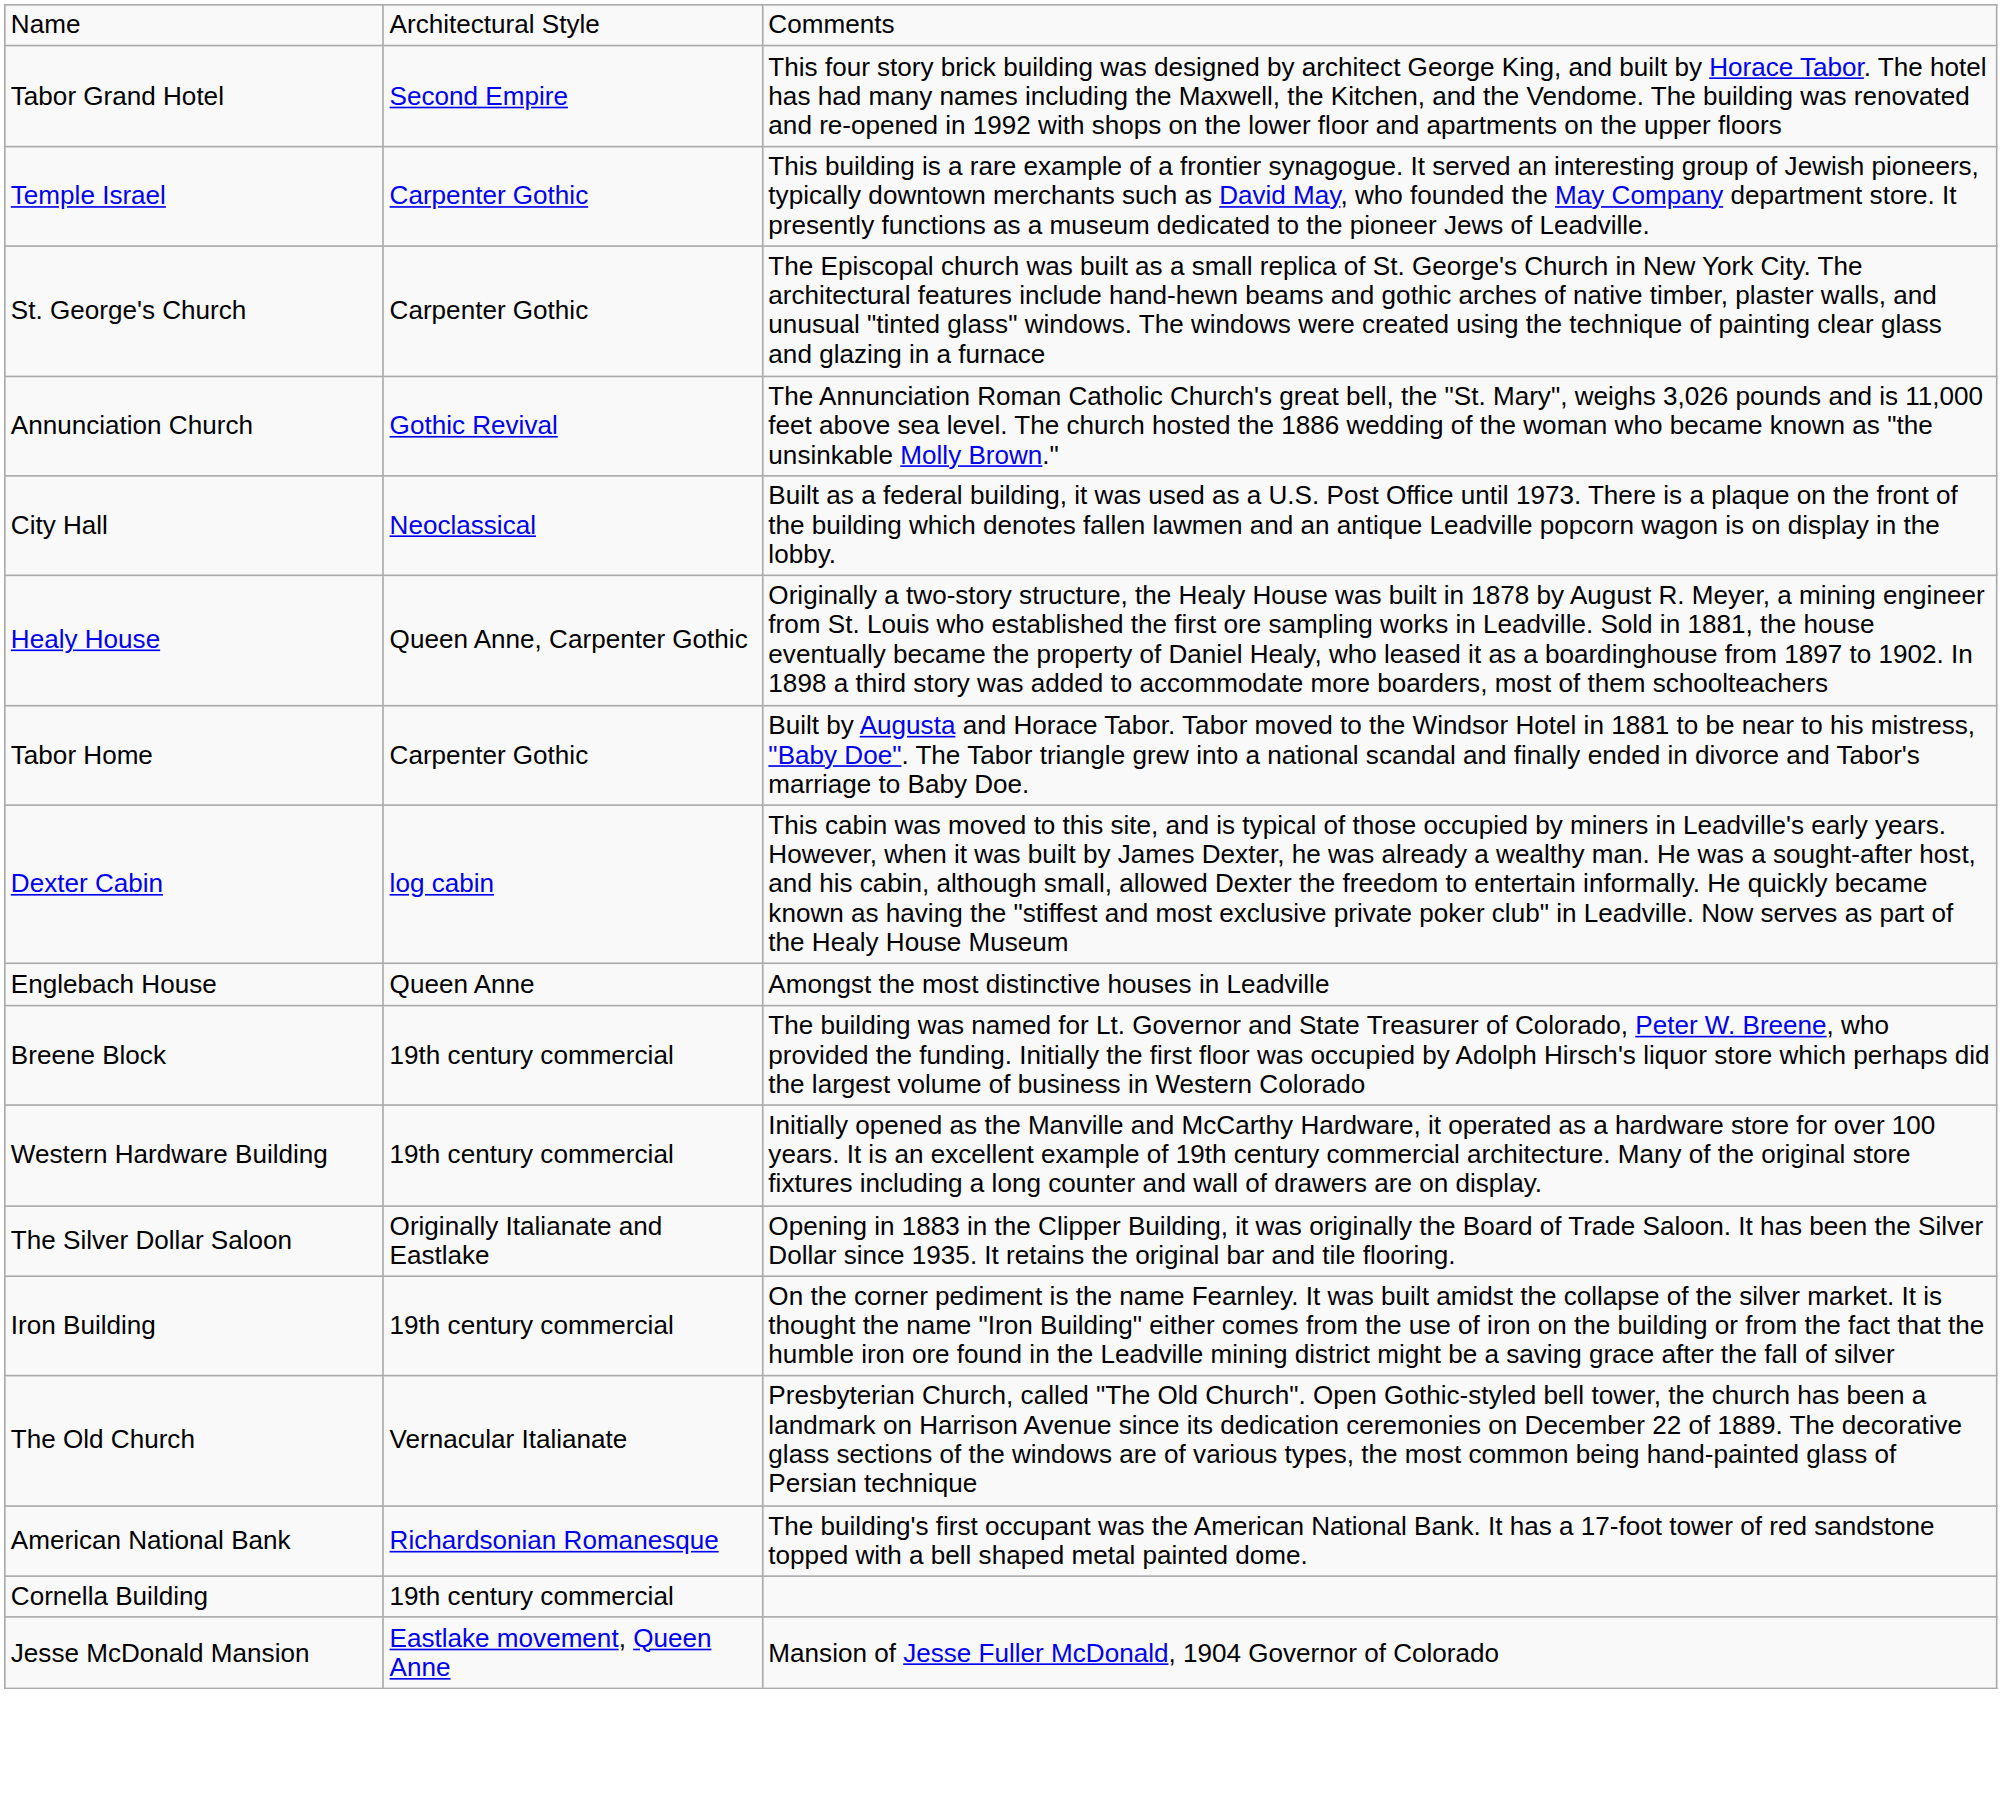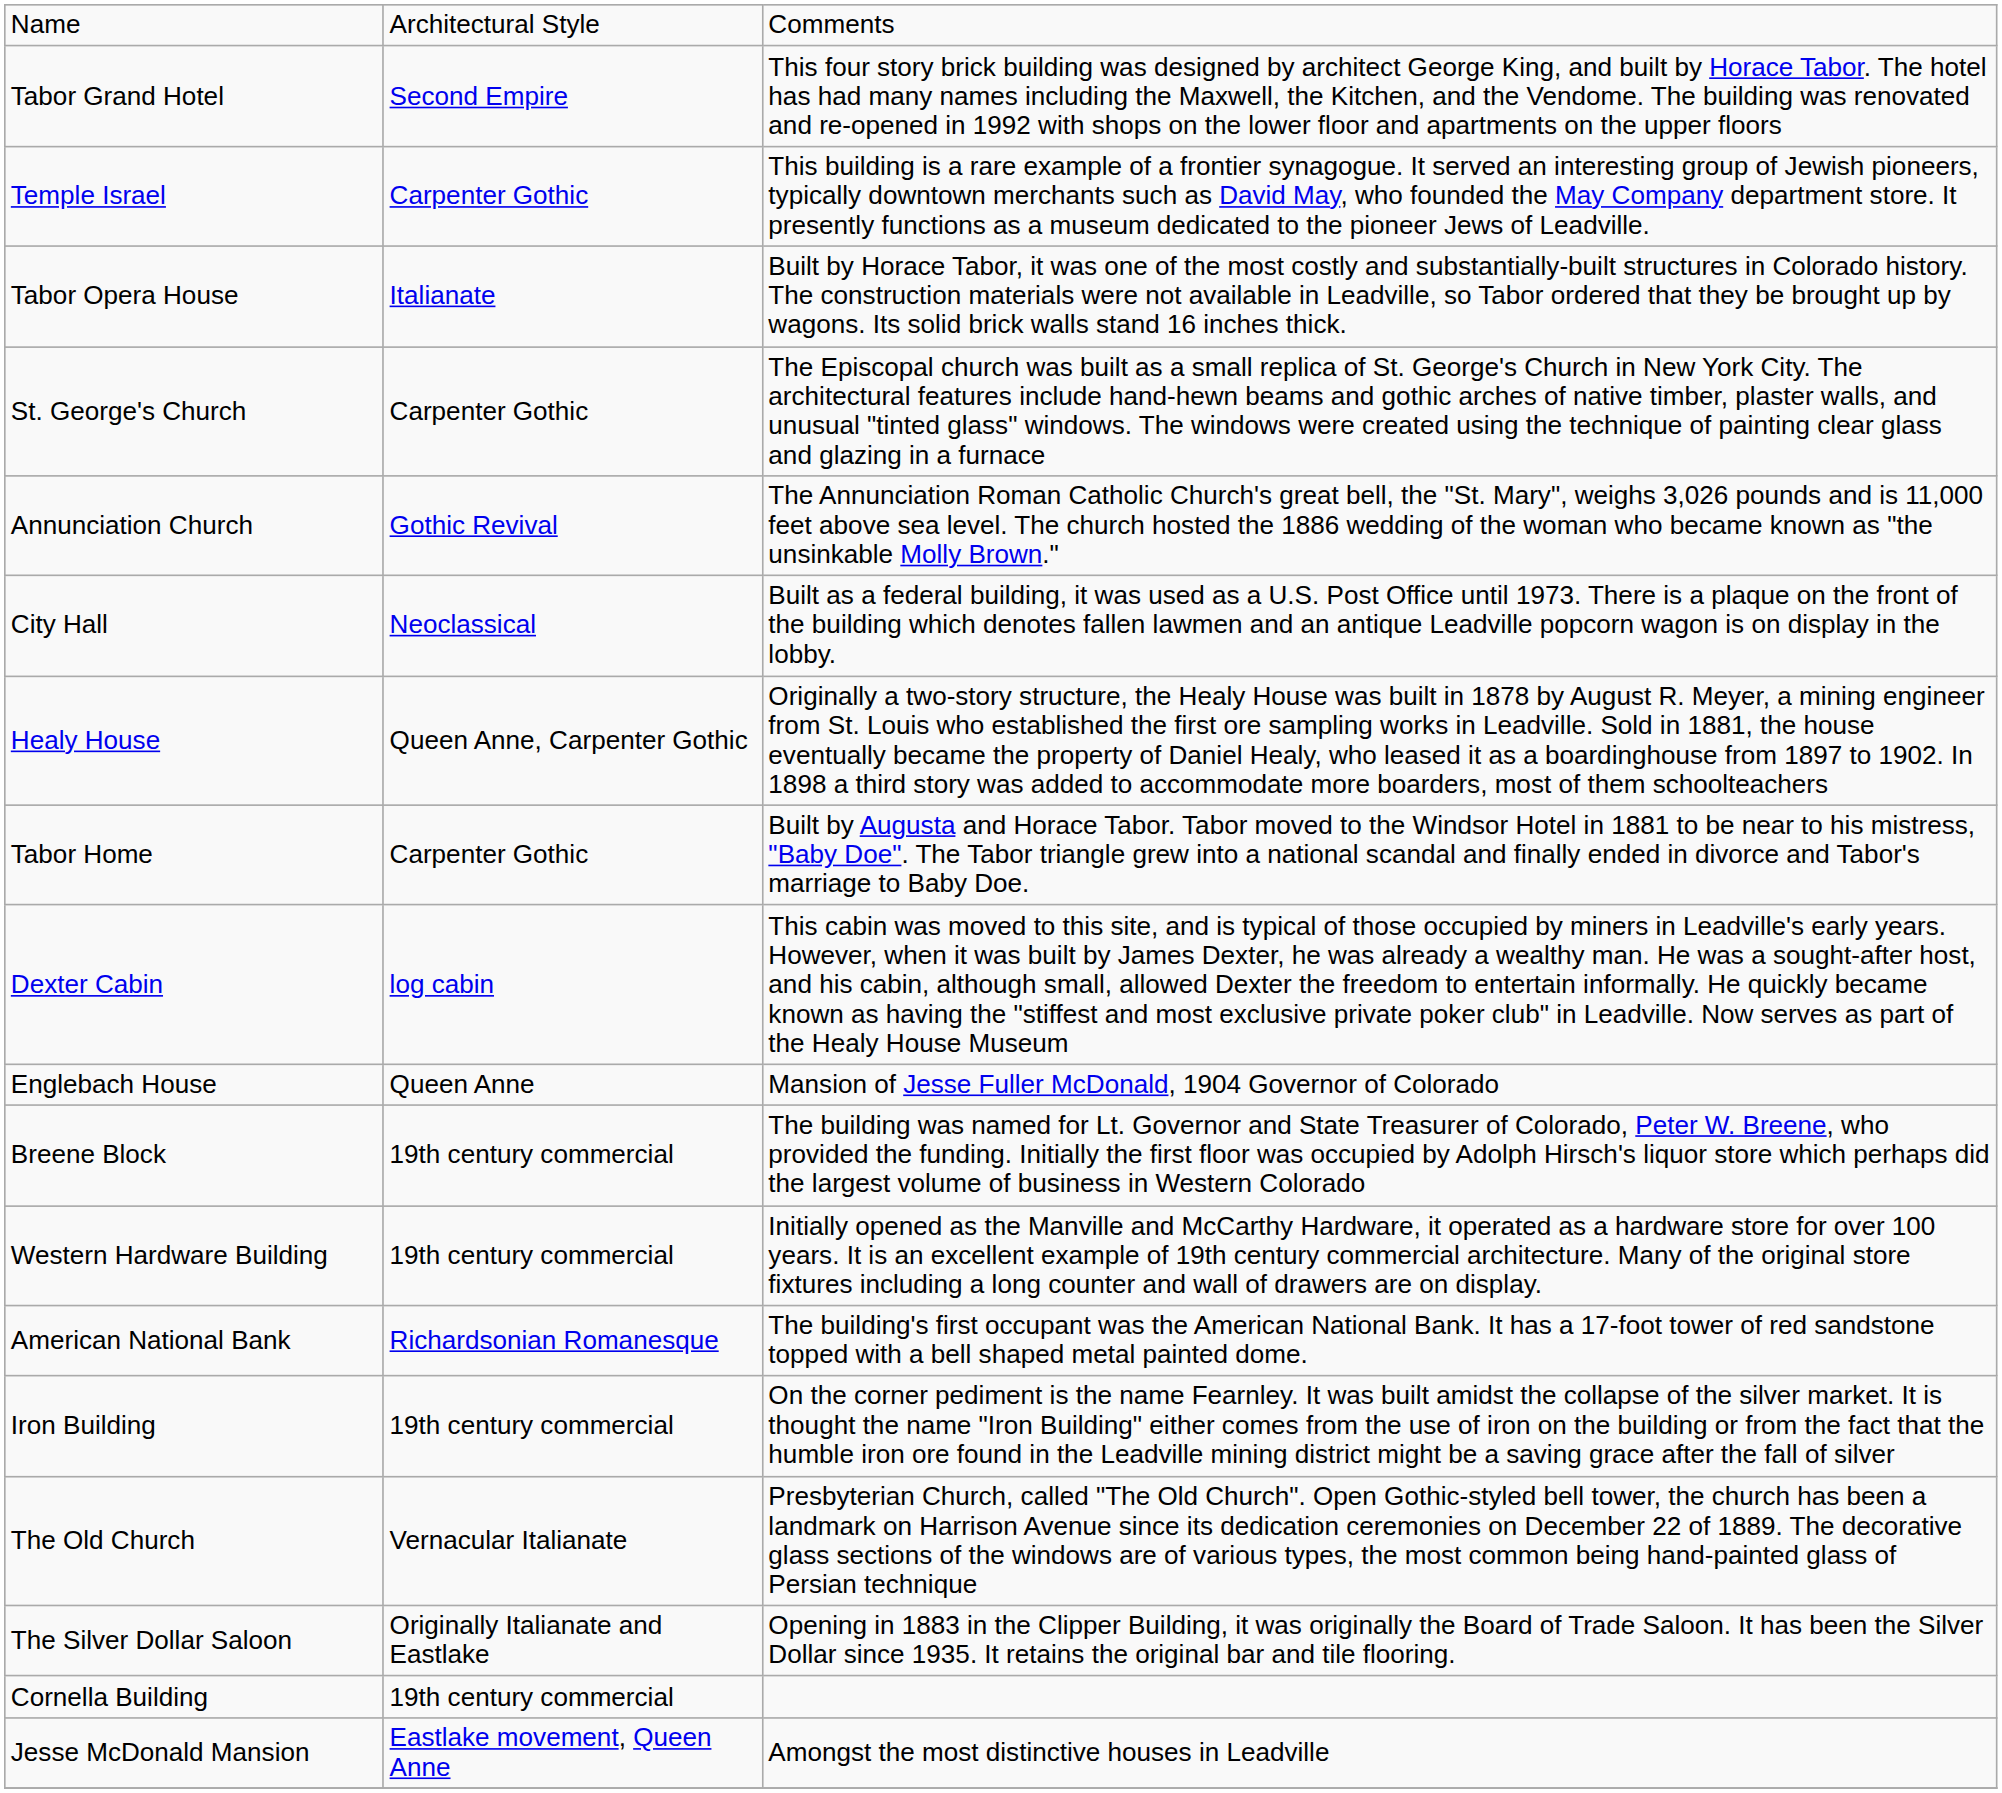+ row: (125, 295)
(1049, 984) Amongst the most distinctive houses in Leadville -> (1134, 1084) Mansion of Jesse Fuller McDonald, 1904 Governor of Colorado
rows swapped: (151, 1540) <-> (151, 1240)
(1134, 1652) Mansion of Jesse Fuller McDonald, 1904 Governor of Colorado -> (1049, 1752) Amongst the most distinctive houses in Leadville
